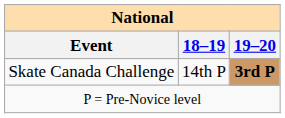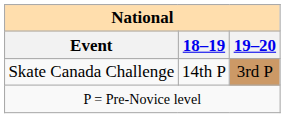(255, 71) bold -> (255, 71) normal
